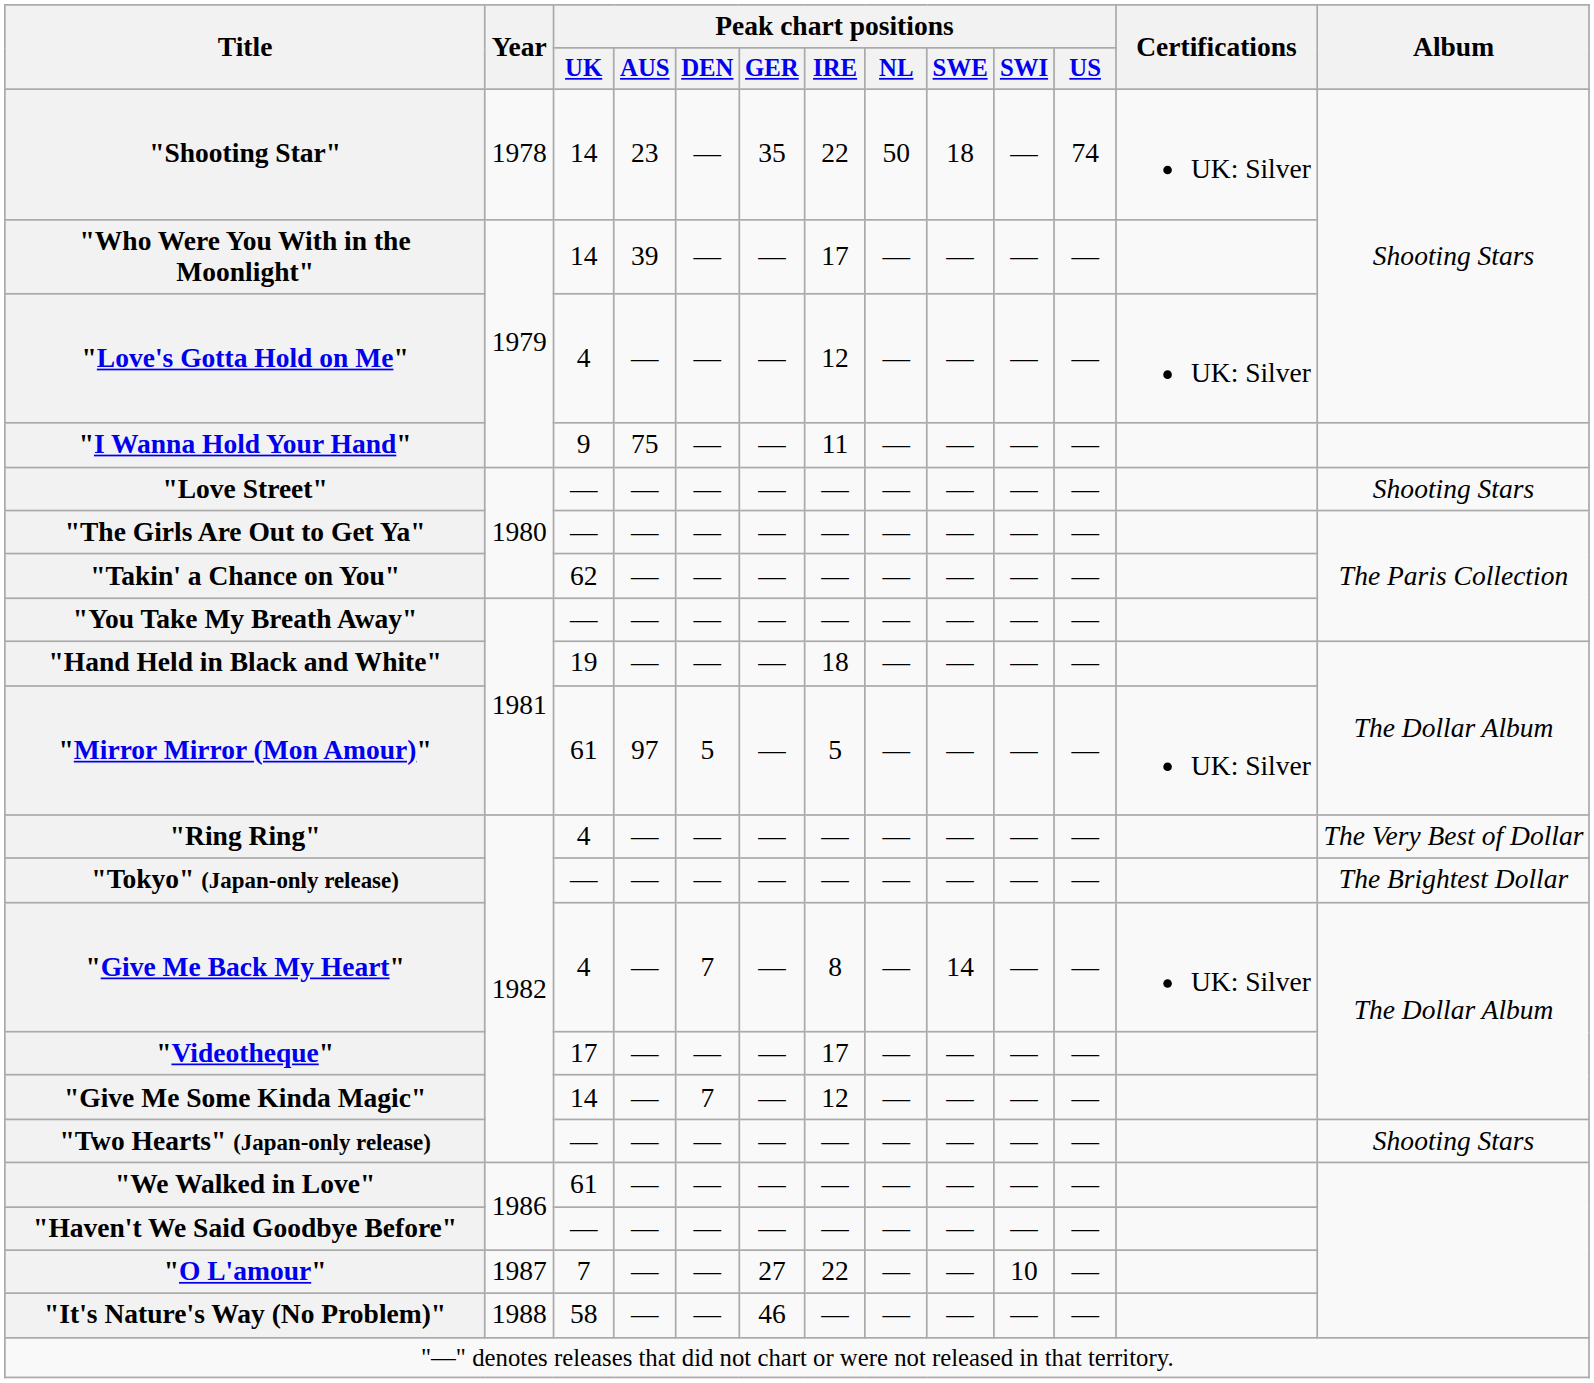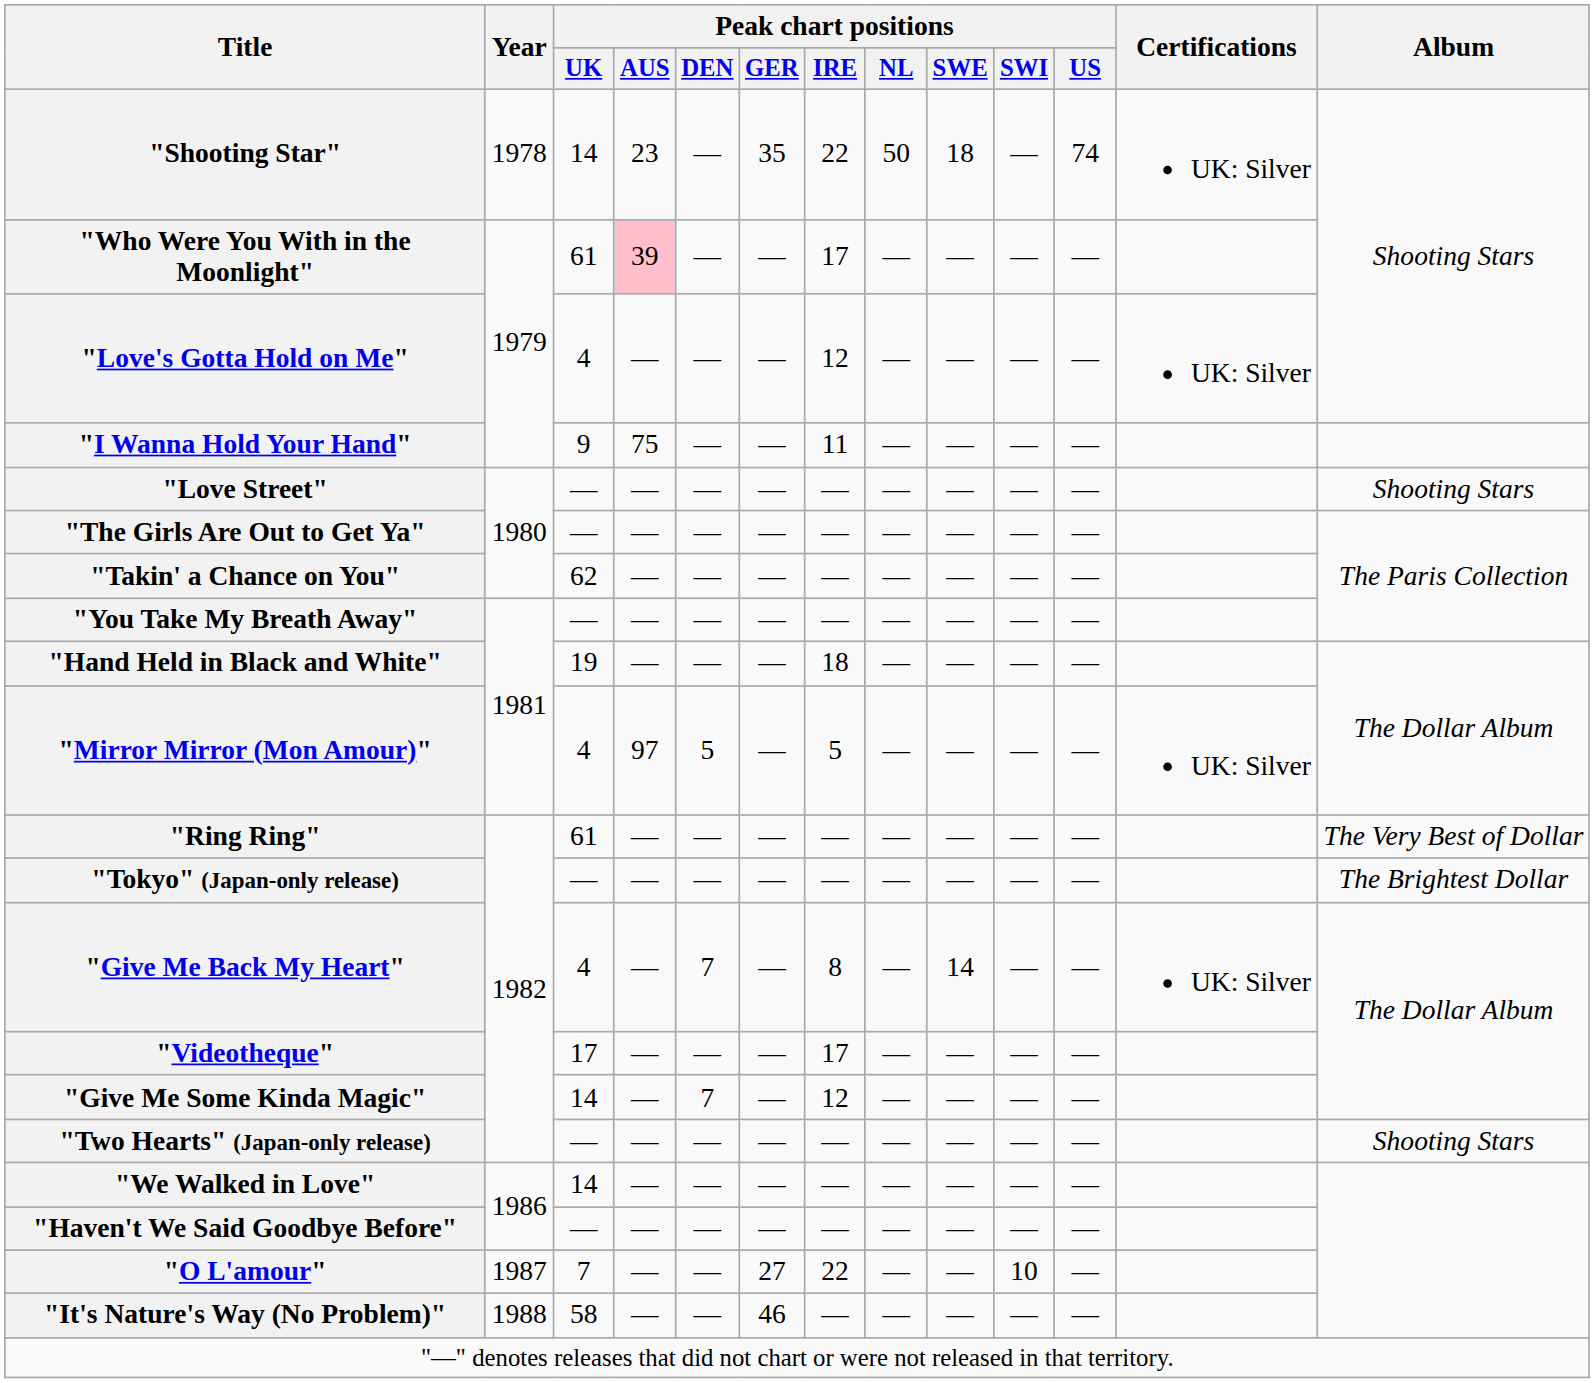(584, 255) 14 -> (584, 255) 61
(645, 255) no background -> (645, 255) pink background
(584, 749) 61 -> (584, 749) 4
(584, 836) 4 -> (584, 836) 61
(584, 1184) 61 -> (584, 1184) 14
